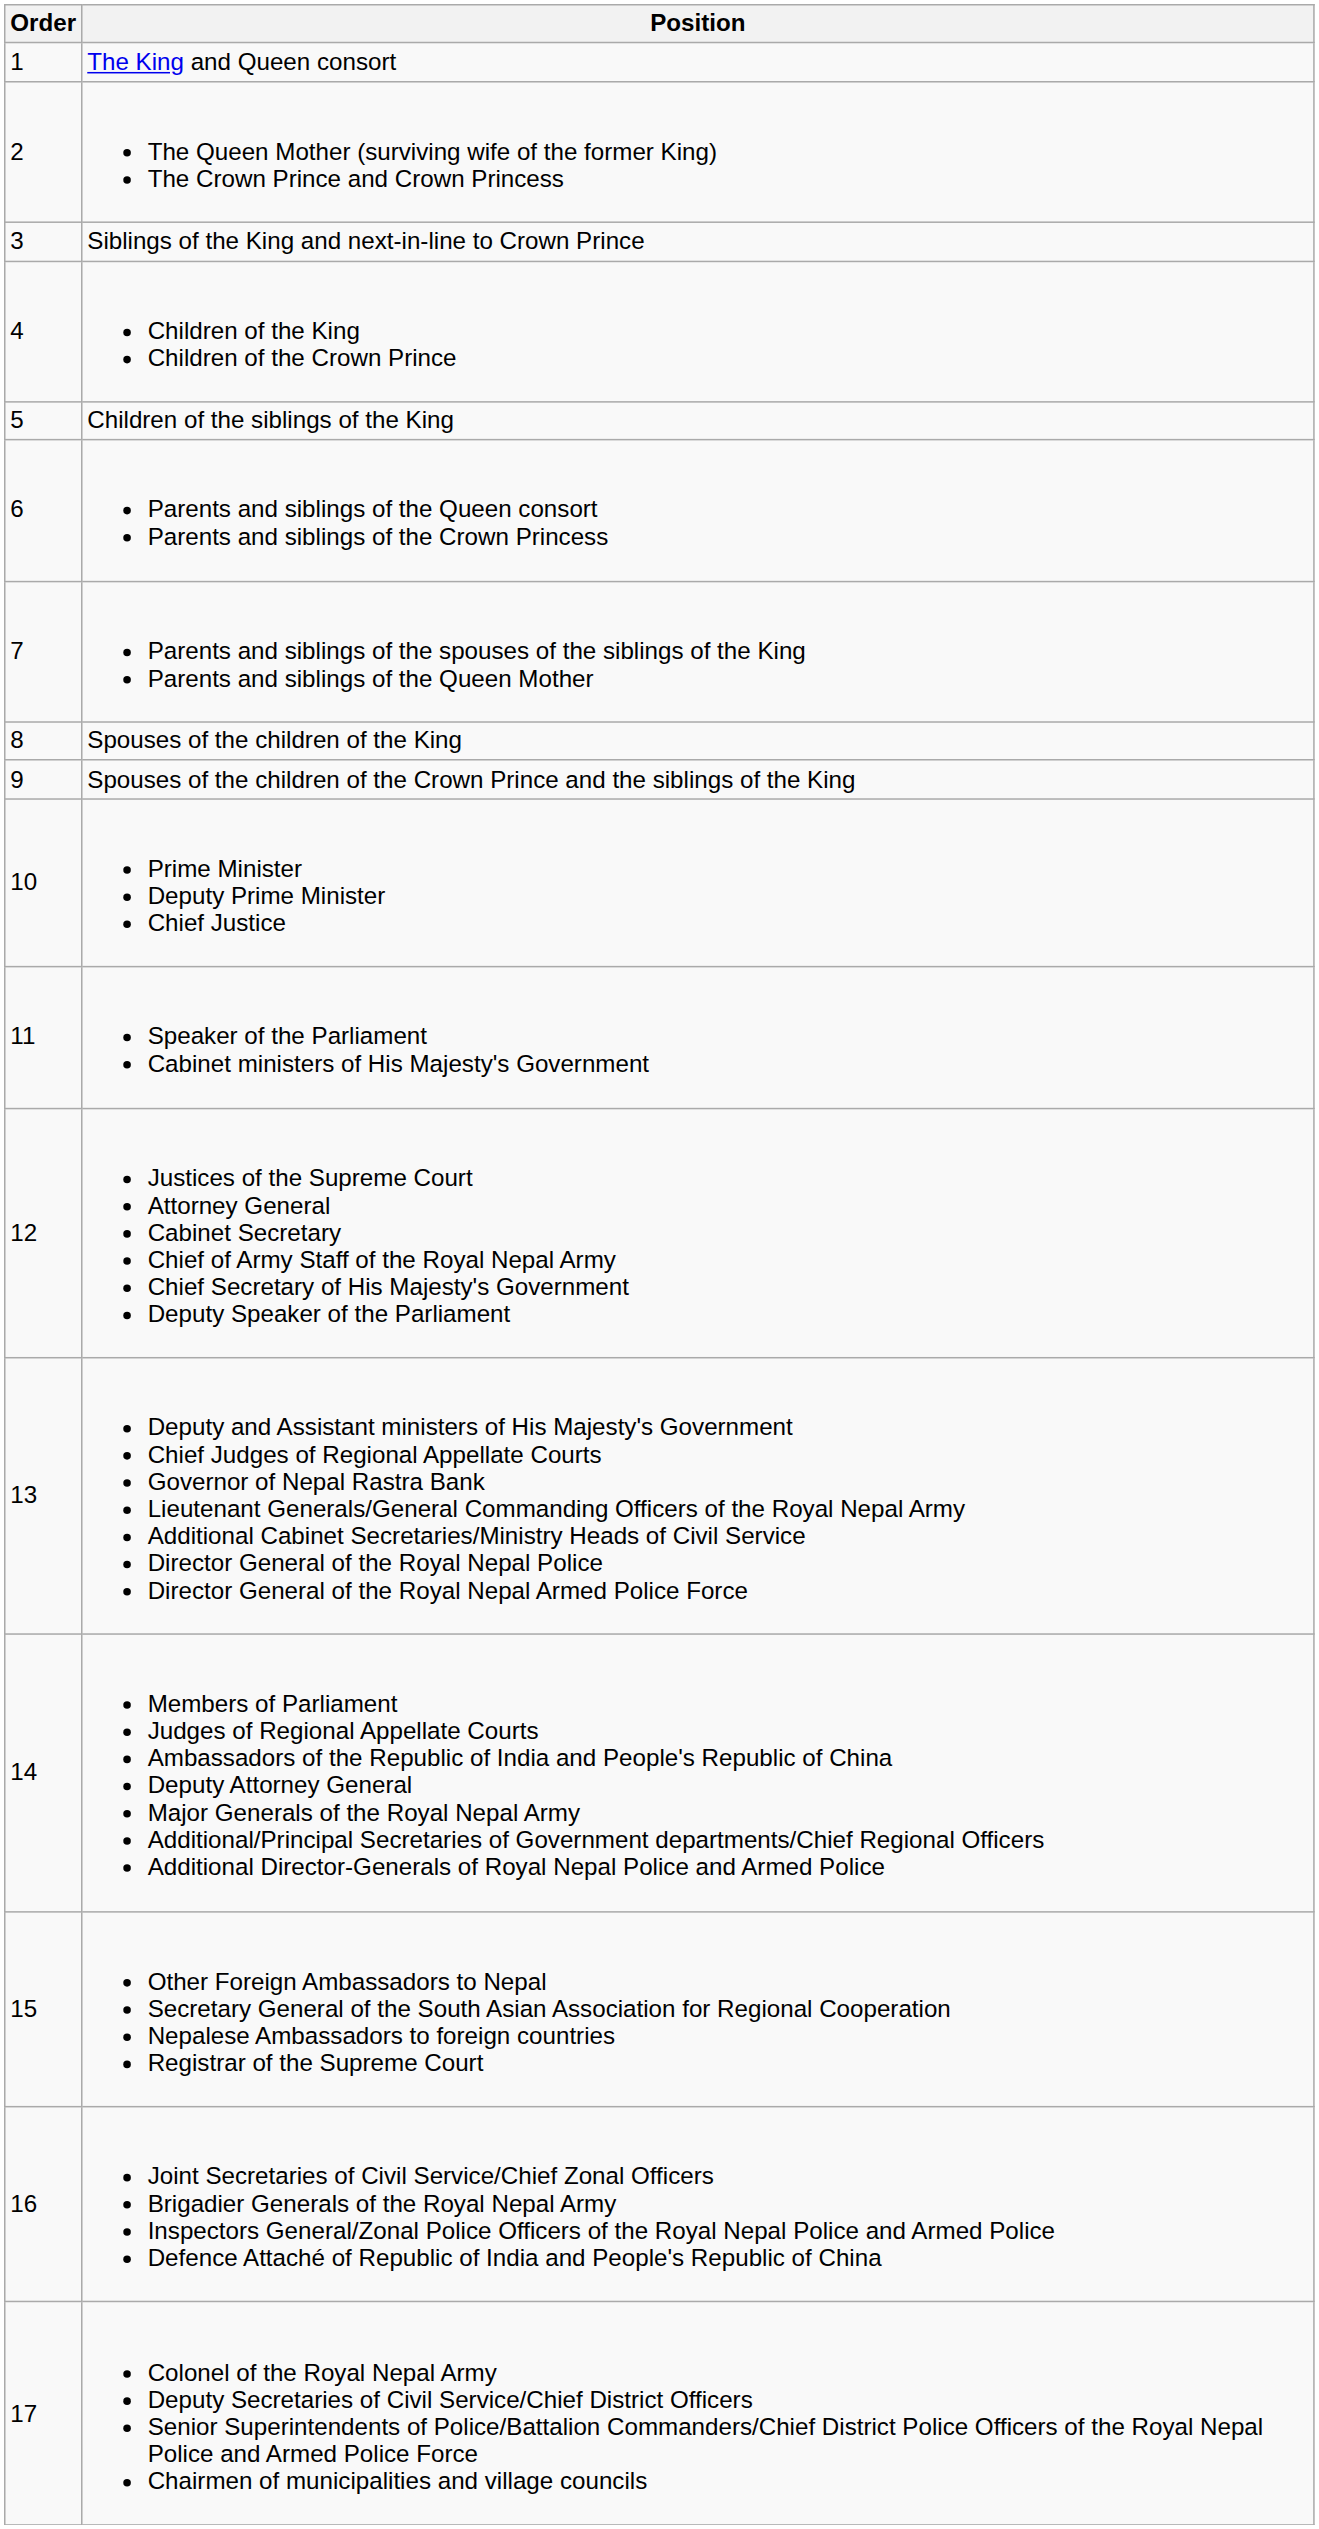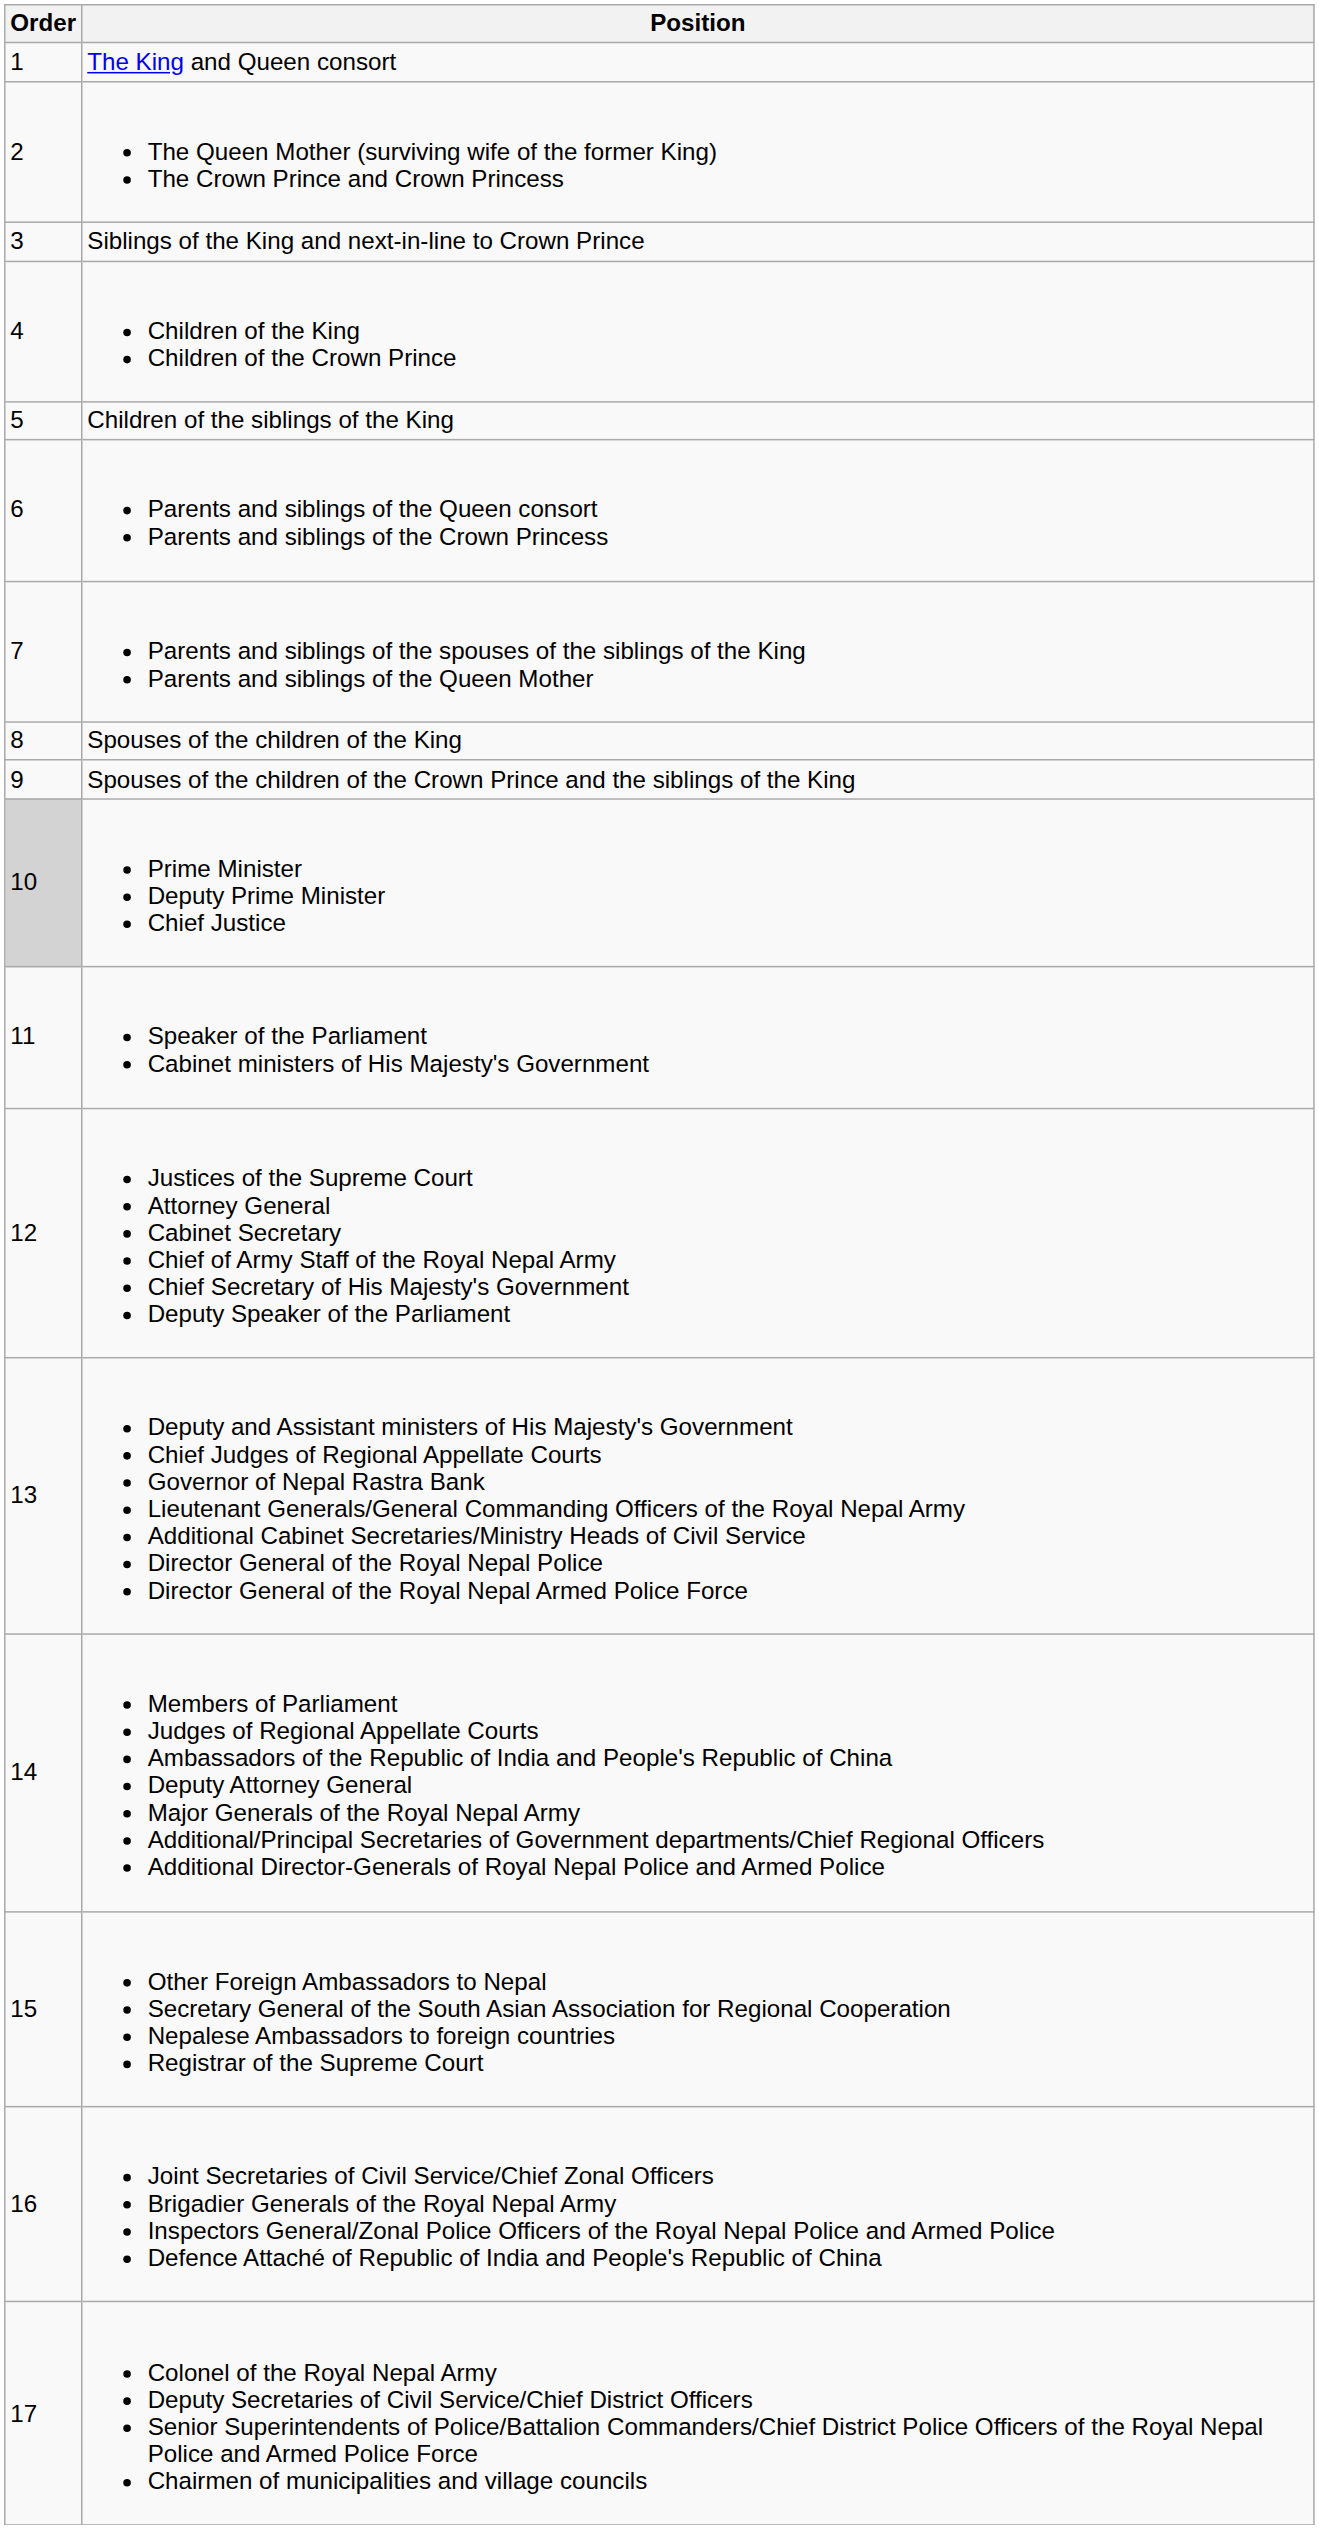(24, 882) no background -> (24, 882) lightgrey background
